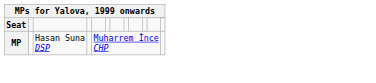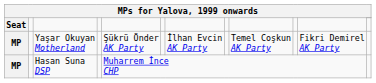+ row: (65, 43)
